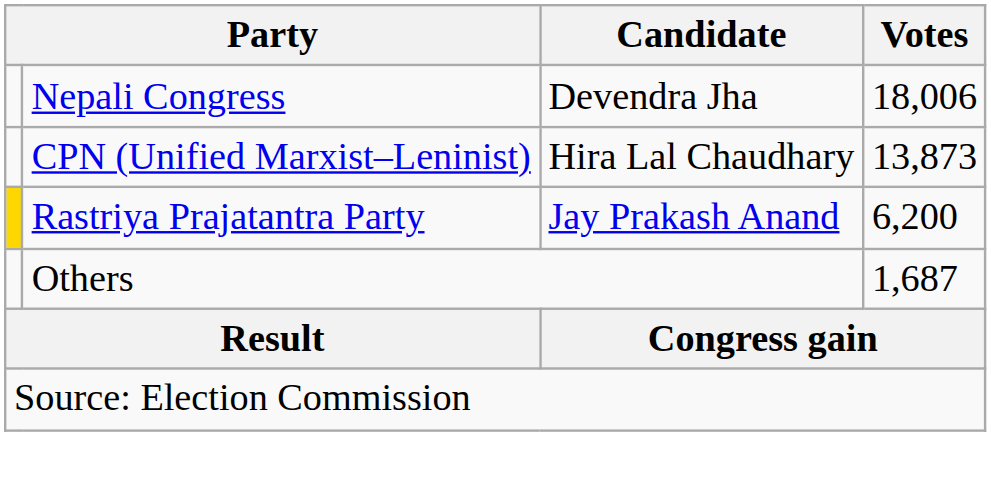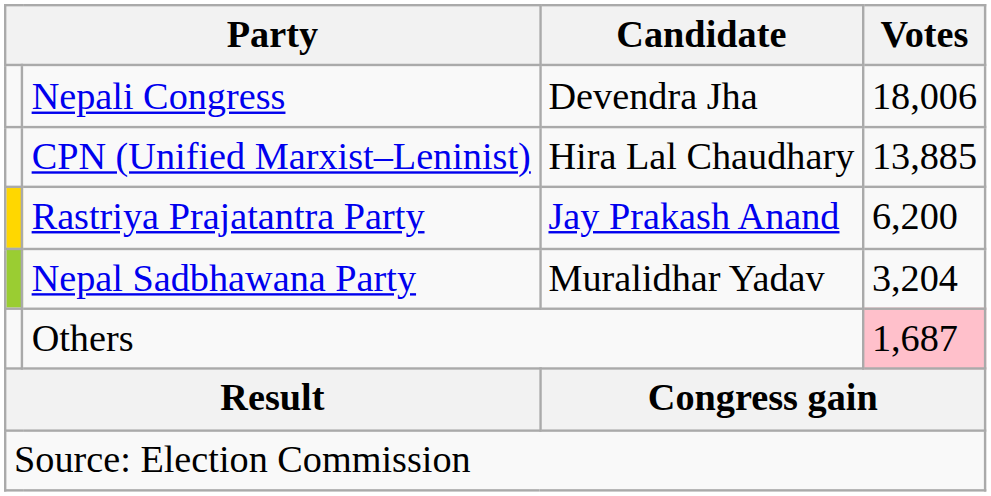(924, 156) 13,873 -> (924, 156) 13,885
+ row: (224, 277)
(915, 277) no background -> (915, 338) pink background
